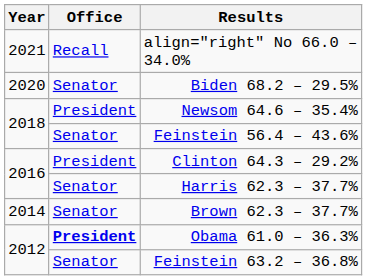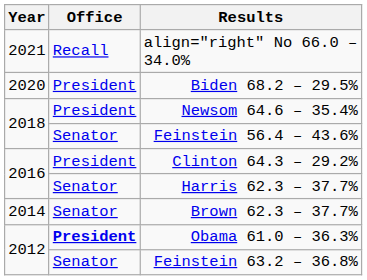(85, 85) Senator -> (95, 85) President
